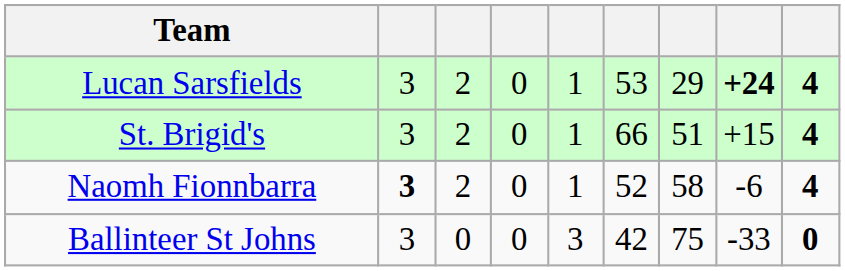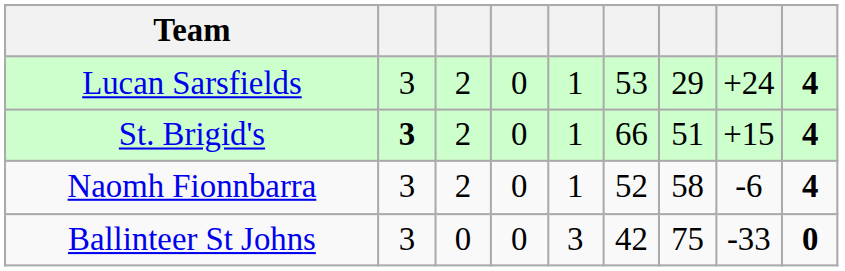(749, 82) bold -> (749, 82) normal
(407, 134) normal -> (407, 134) bold
(407, 186) bold -> (407, 186) normal
